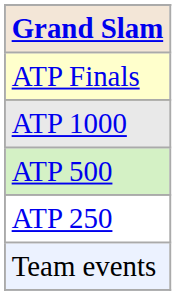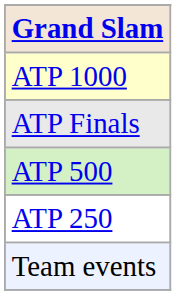(76, 76) ATP Finals -> (69, 76) ATP 1000
(69, 123) ATP 1000 -> (76, 123) ATP Finals
